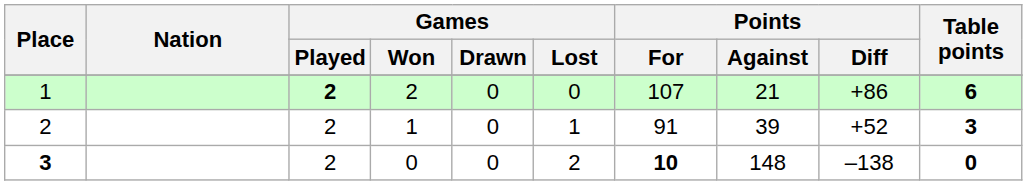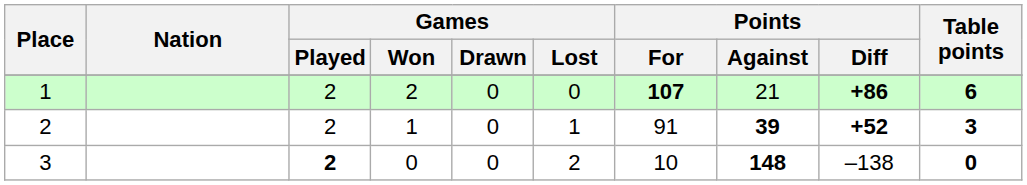(330, 92) bold -> (330, 92) normal
(666, 92) normal -> (666, 92) bold
(869, 92) normal -> (869, 92) bold
(768, 127) normal -> (768, 127) bold
(869, 127) normal -> (869, 127) bold
(45, 162) bold -> (45, 162) normal
(330, 162) normal -> (330, 162) bold
(666, 162) bold -> (666, 162) normal
(768, 162) normal -> (768, 162) bold
